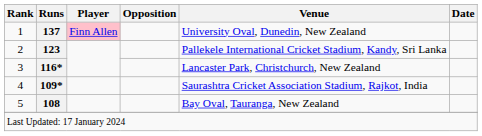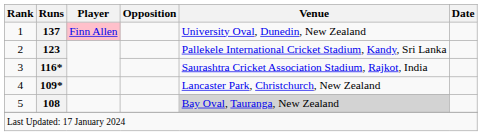(281, 67) Lancaster Park, Christchurch, New Zealand -> (305, 67) Saurashtra Cricket Association Stadium, Rajkot, India
(305, 85) Saurashtra Cricket Association Stadium, Rajkot, India -> (281, 85) Lancaster Park, Christchurch, New Zealand
(260, 103) no background -> (260, 103) lightgrey background
